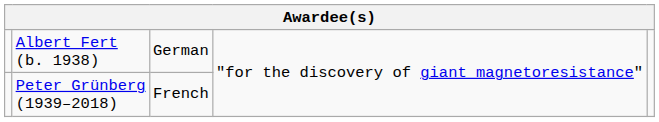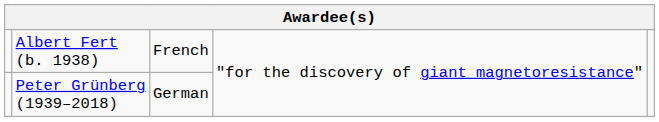(181, 51) German -> (181, 51) French
(181, 94) French -> (181, 94) German
